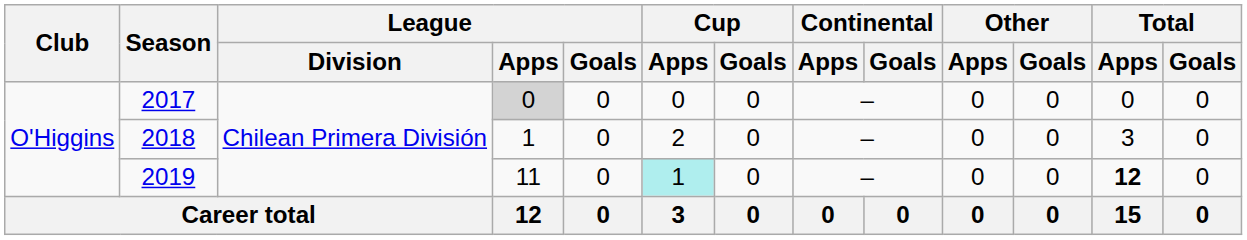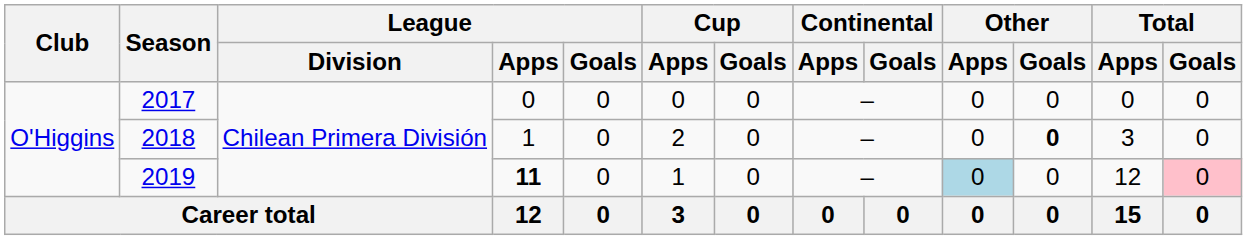(528, 100) lightgrey background -> (528, 100) no background
(1053, 138) normal -> (1053, 138) bold
(528, 176) normal -> (528, 176) bold
(678, 176) paleturquoise background -> (678, 176) no background
(978, 176) no background -> (978, 176) lightblue background
(1128, 176) bold -> (1128, 176) normal
(1203, 176) no background -> (1203, 176) pink background
